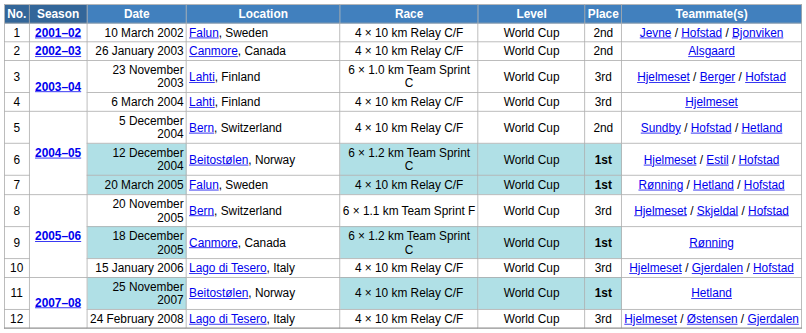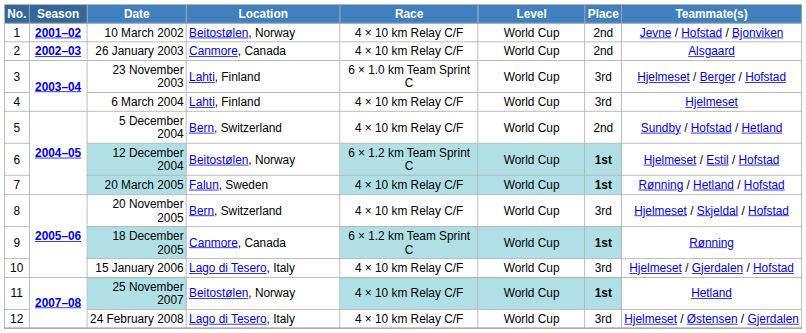(229, 33) Falun, Sweden -> (242, 33) Beitostølen, Norway
(409, 211) 6 × 1.1 km Team Sprint F -> (409, 211) 4 × 10 km Relay C/F
